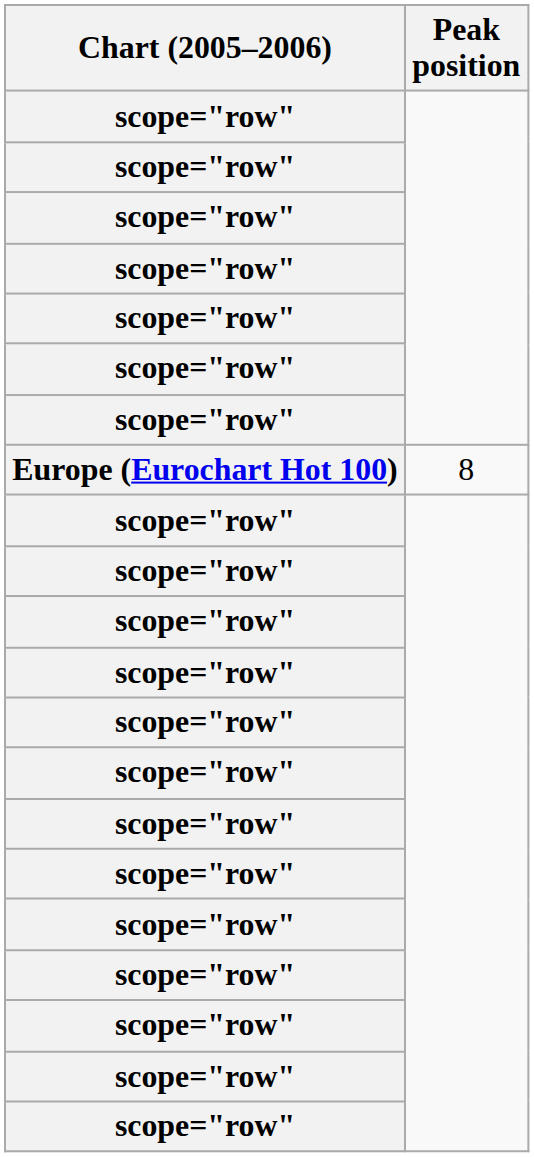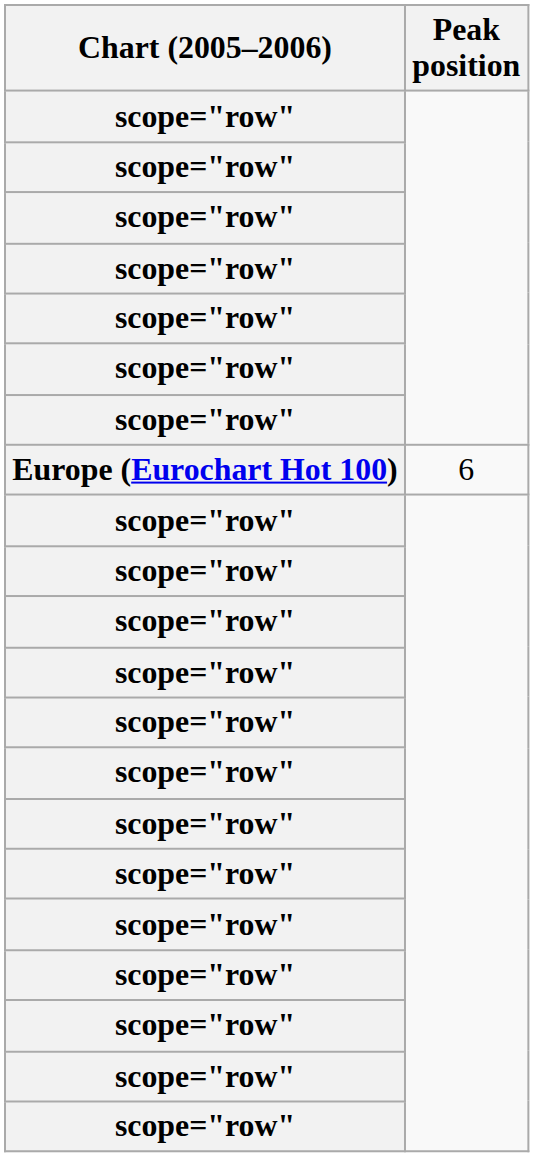(466, 469) 8 -> (466, 469) 6
